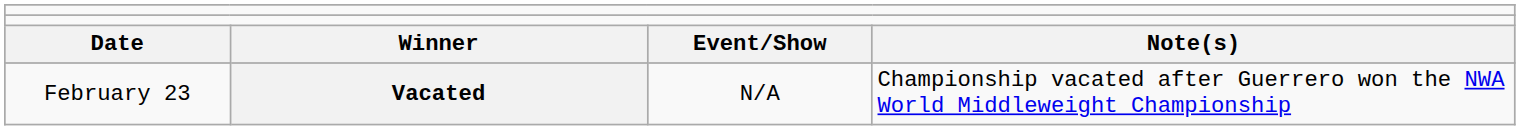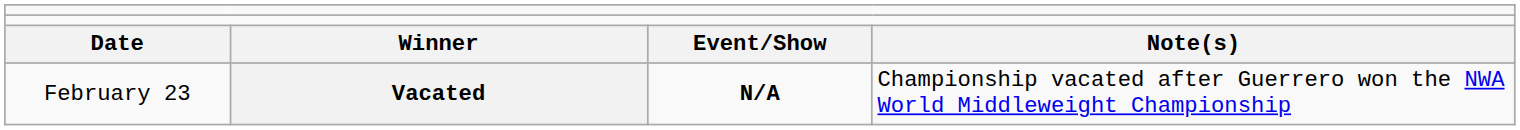(760, 93) normal -> (760, 93) bold
